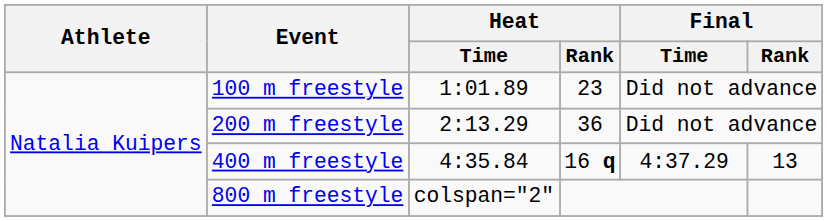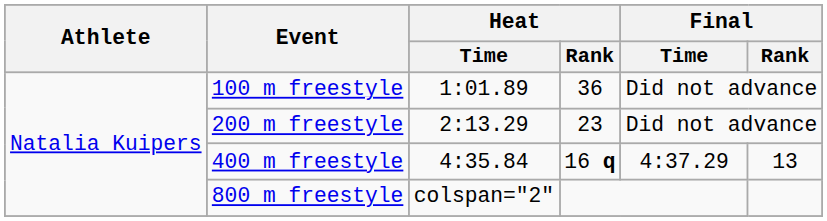(590, 90) 23 -> (590, 90) 36
(590, 126) 36 -> (590, 126) 23
